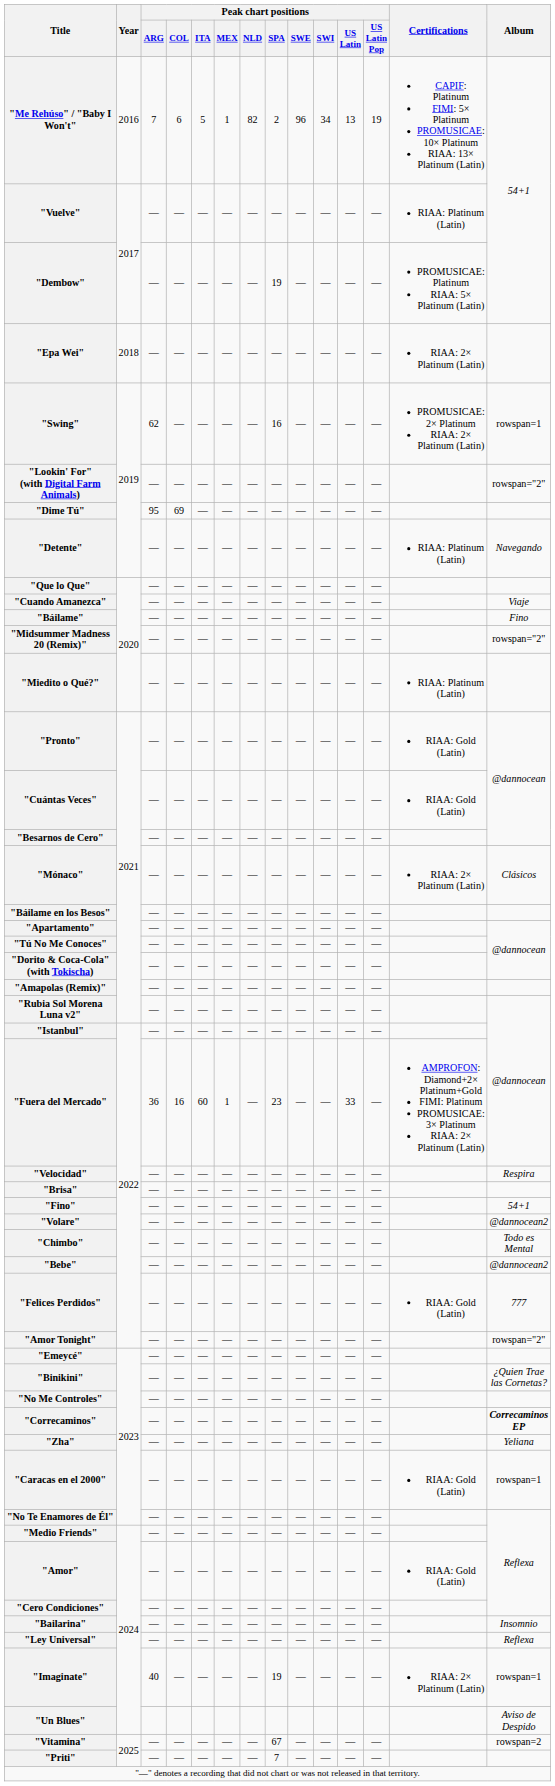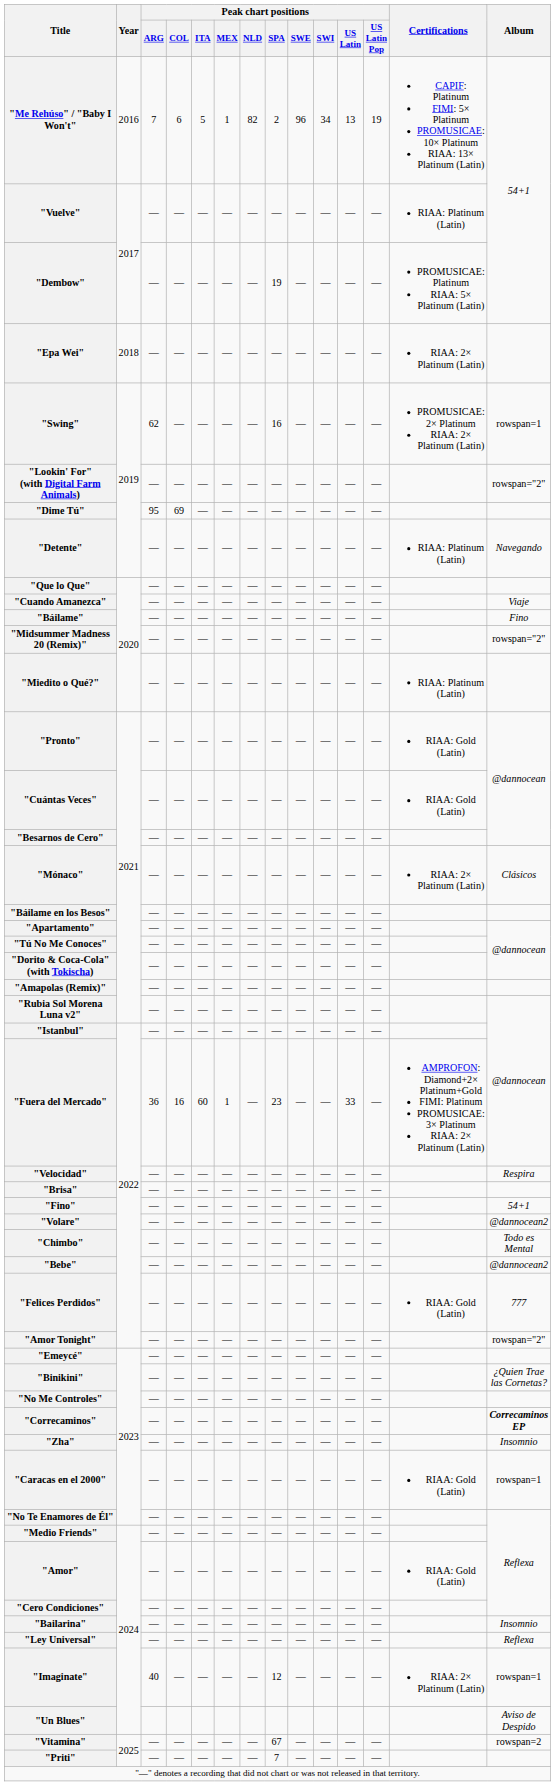(519, 1442) Yeliana -> (519, 1442) Insomnio
(276, 1677) 19 -> (276, 1677) 12
